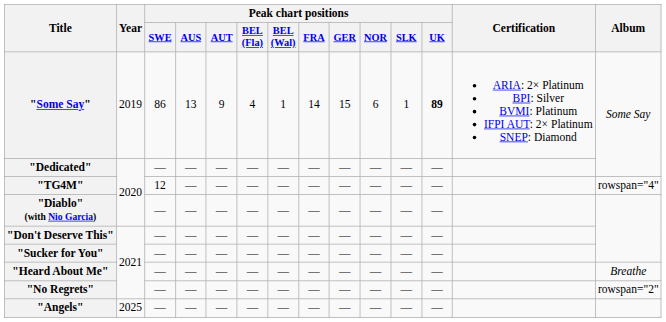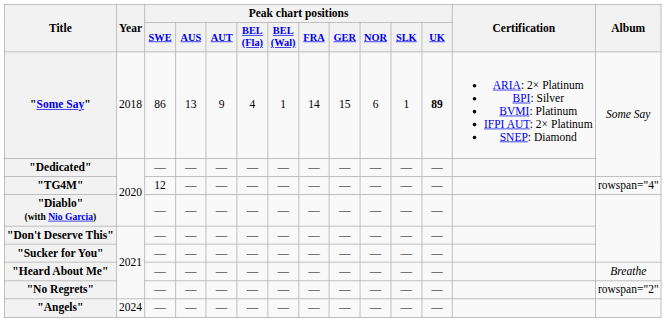(131, 105) 2019 -> (131, 105) 2018
(131, 308) 2025 -> (131, 308) 2024
